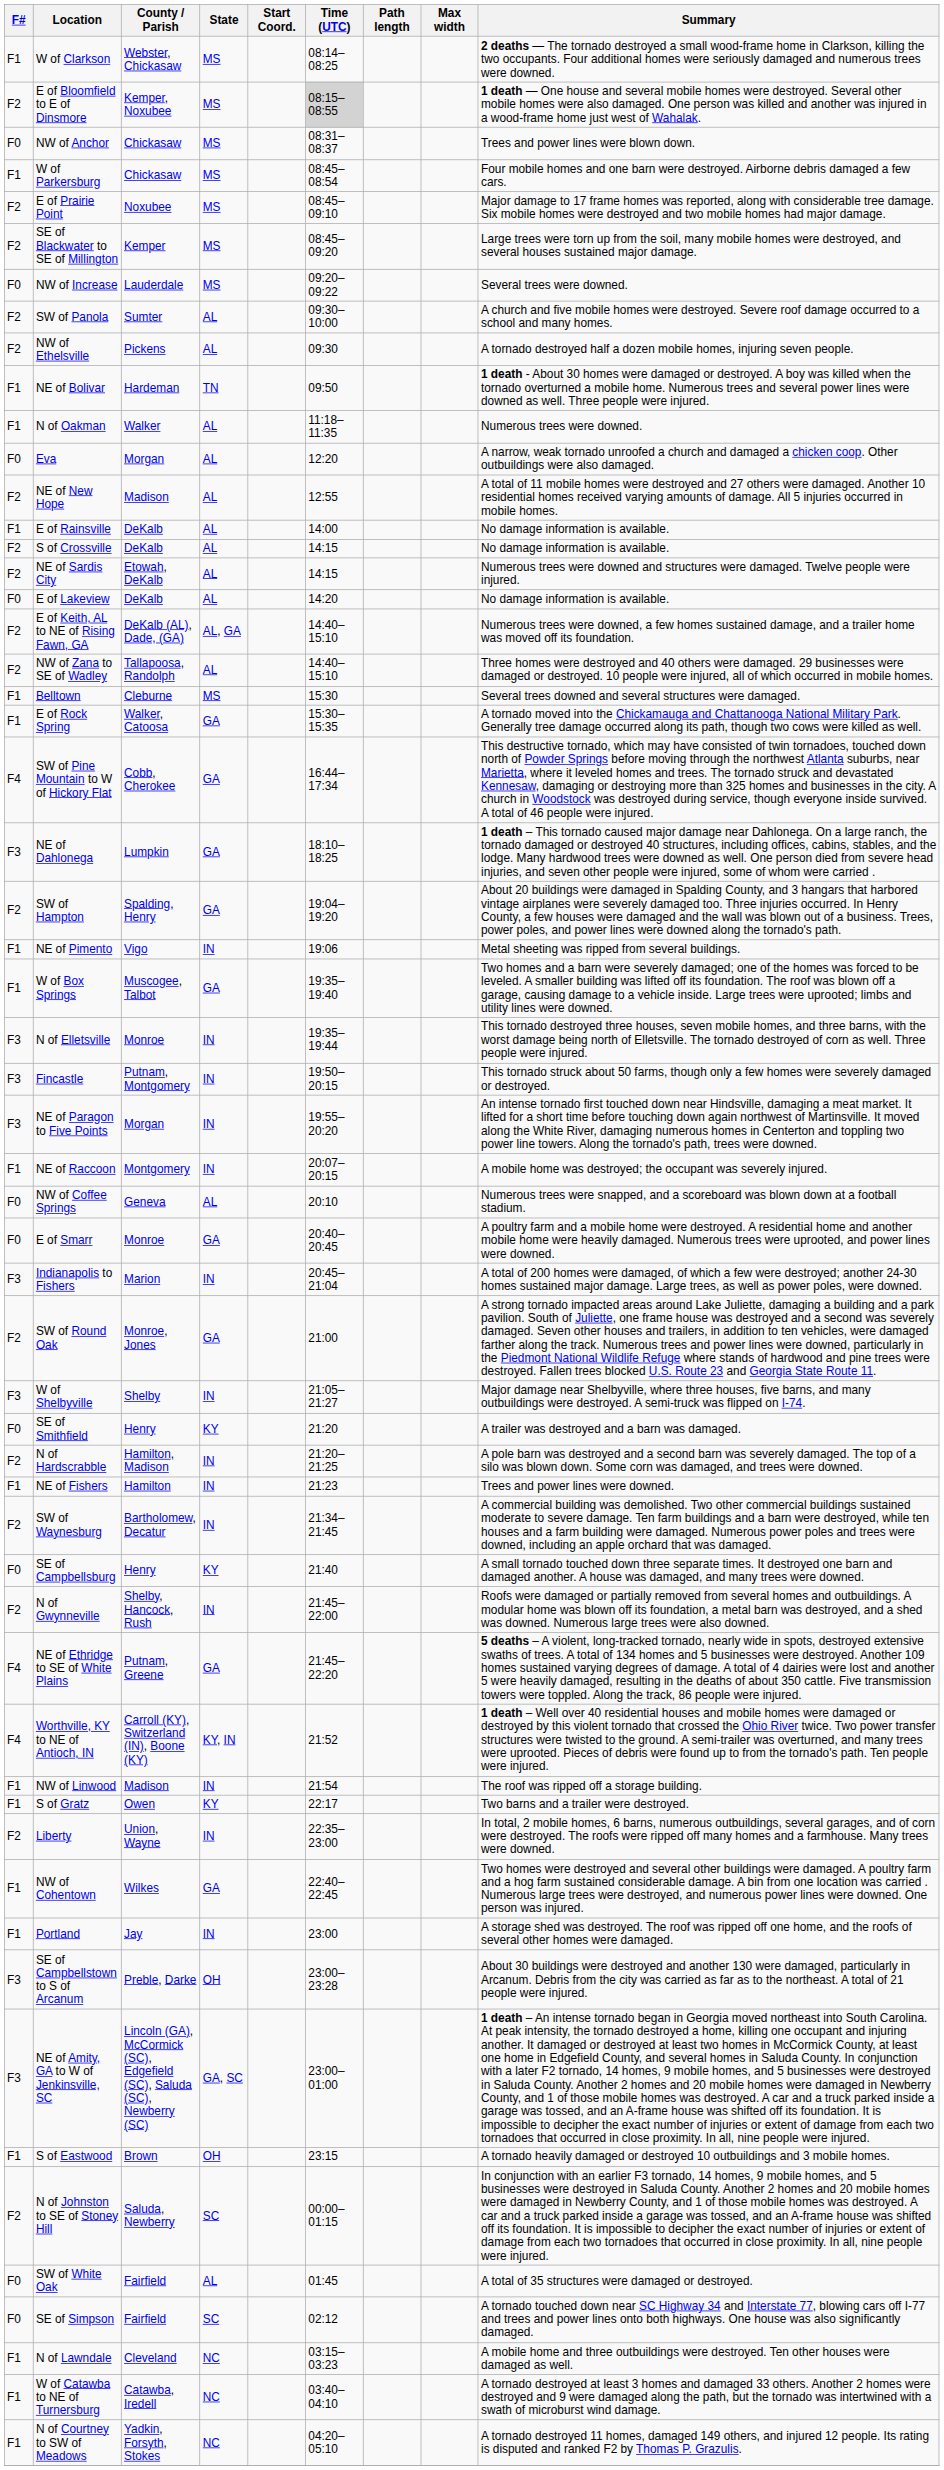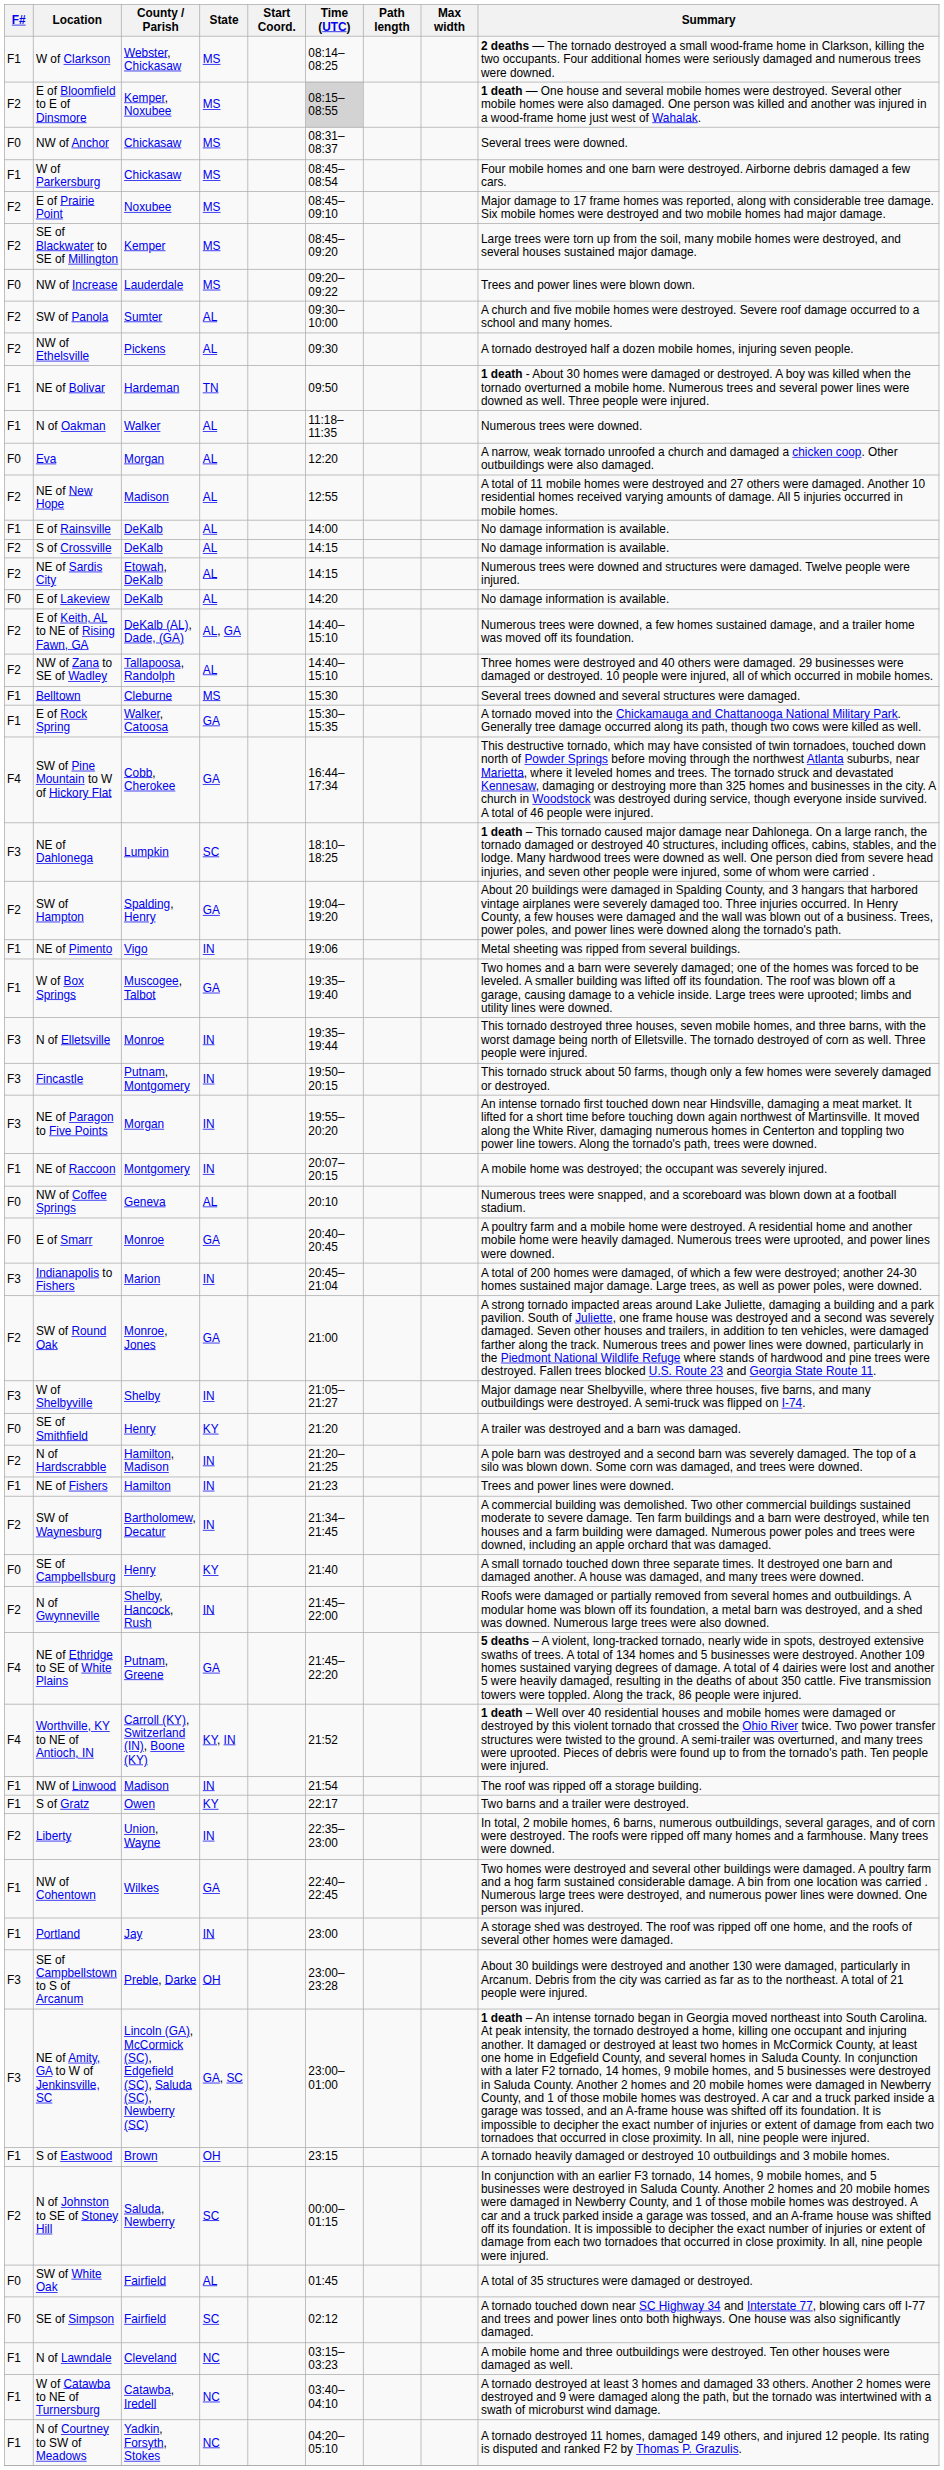(588, 143) Trees and power lines were blown down. -> (554, 143) Several trees were downed.
(554, 285) Several trees were downed. -> (588, 285) Trees and power lines were blown down.
(211, 852) GA -> (211, 852) SC
